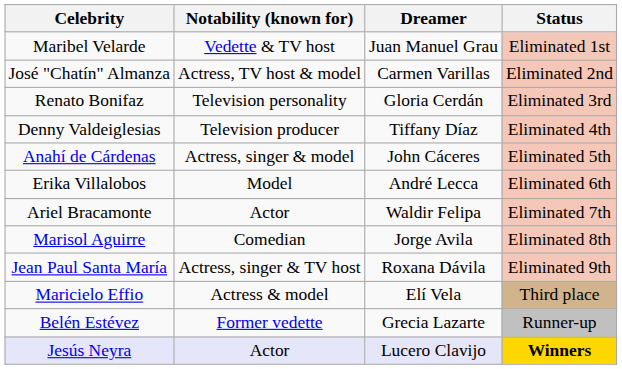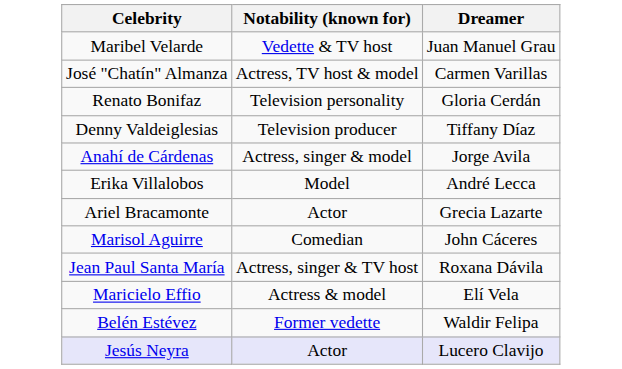- column: (559, 18)
(433, 156) John Cáceres -> (491, 156) Jorge Avila
(433, 211) Waldir Felipa -> (491, 211) Grecia Lazarte
(433, 239) Jorge Avila -> (491, 239) John Cáceres
(433, 322) Grecia Lazarte -> (491, 322) Waldir Felipa
